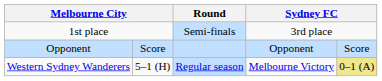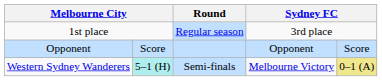(209, 31) Semi-finals -> (209, 31) Regular season
(153, 66) no background -> (153, 66) paleturquoise background
(209, 66) Regular season -> (209, 66) Semi-finals
